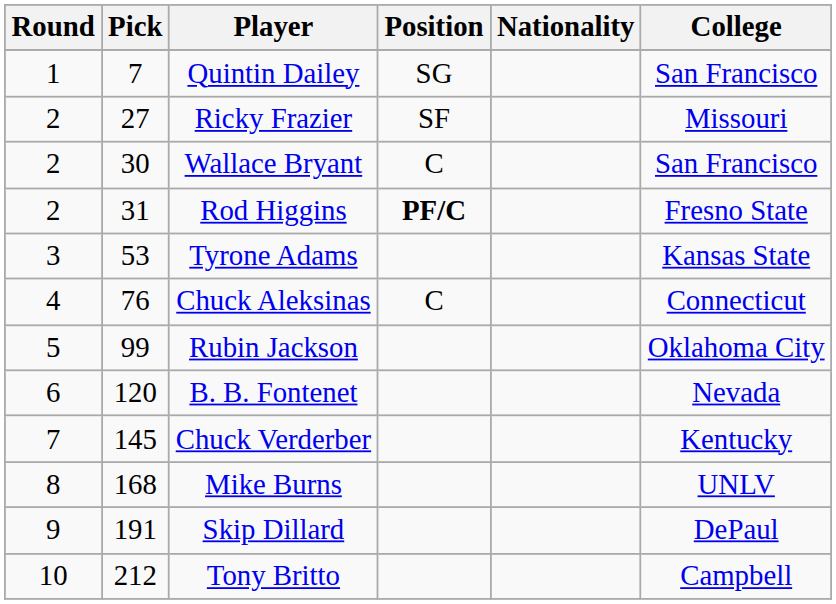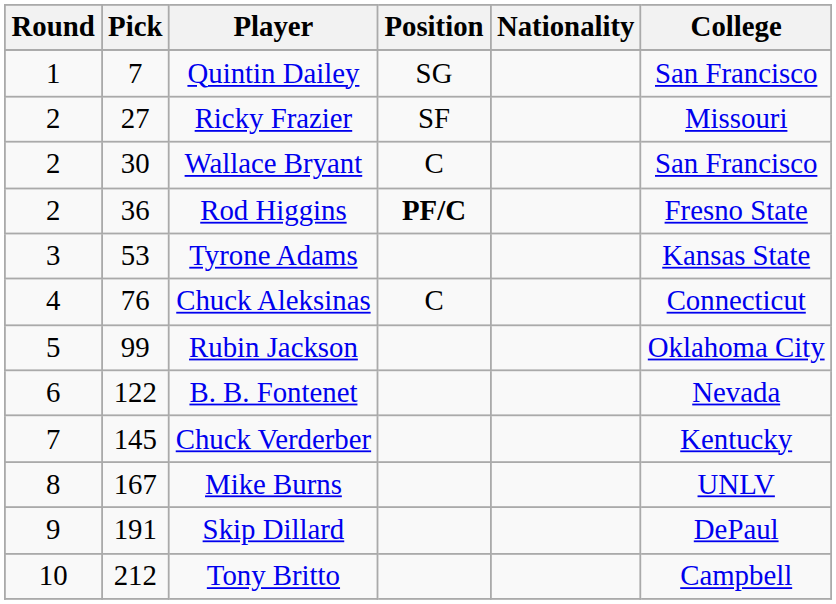(135, 210) 31 -> (135, 210) 36
(135, 392) 120 -> (135, 392) 122
(135, 484) 168 -> (135, 484) 167
